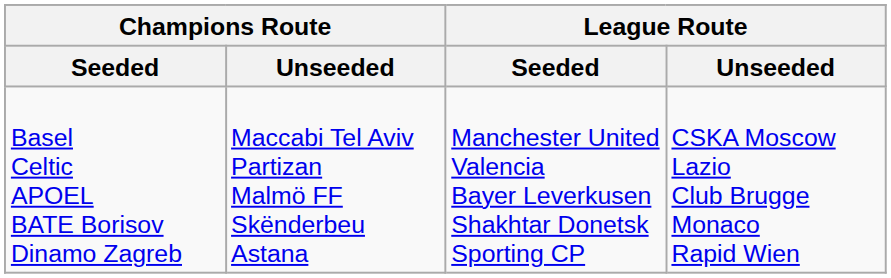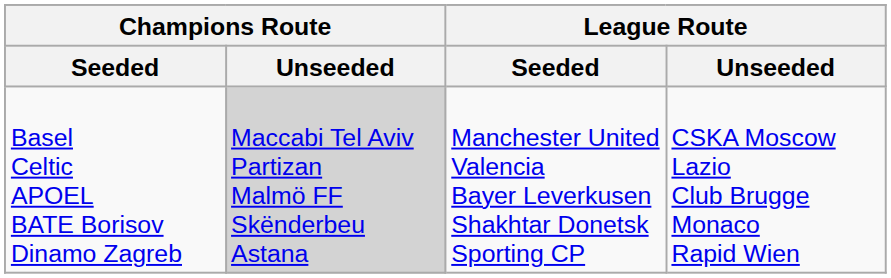(322, 194) no background -> (322, 194) lightgrey background
